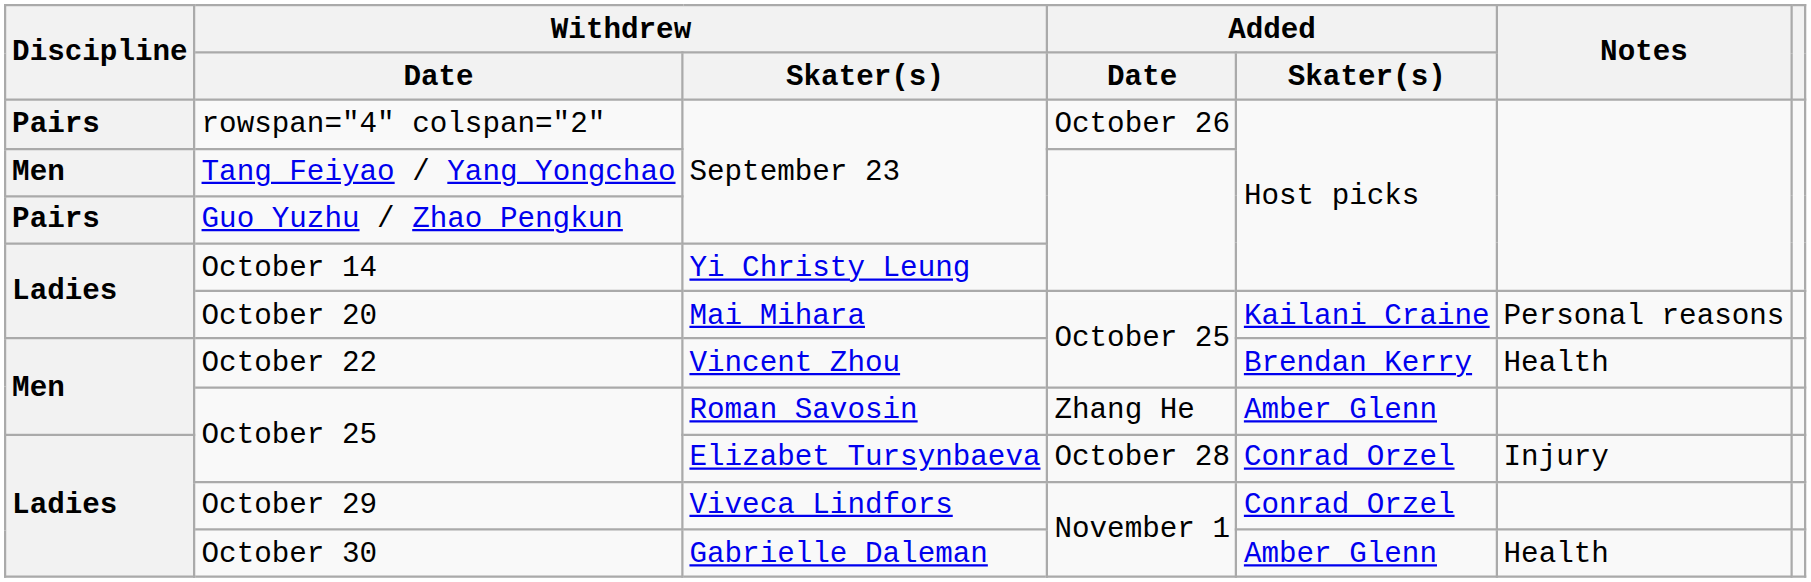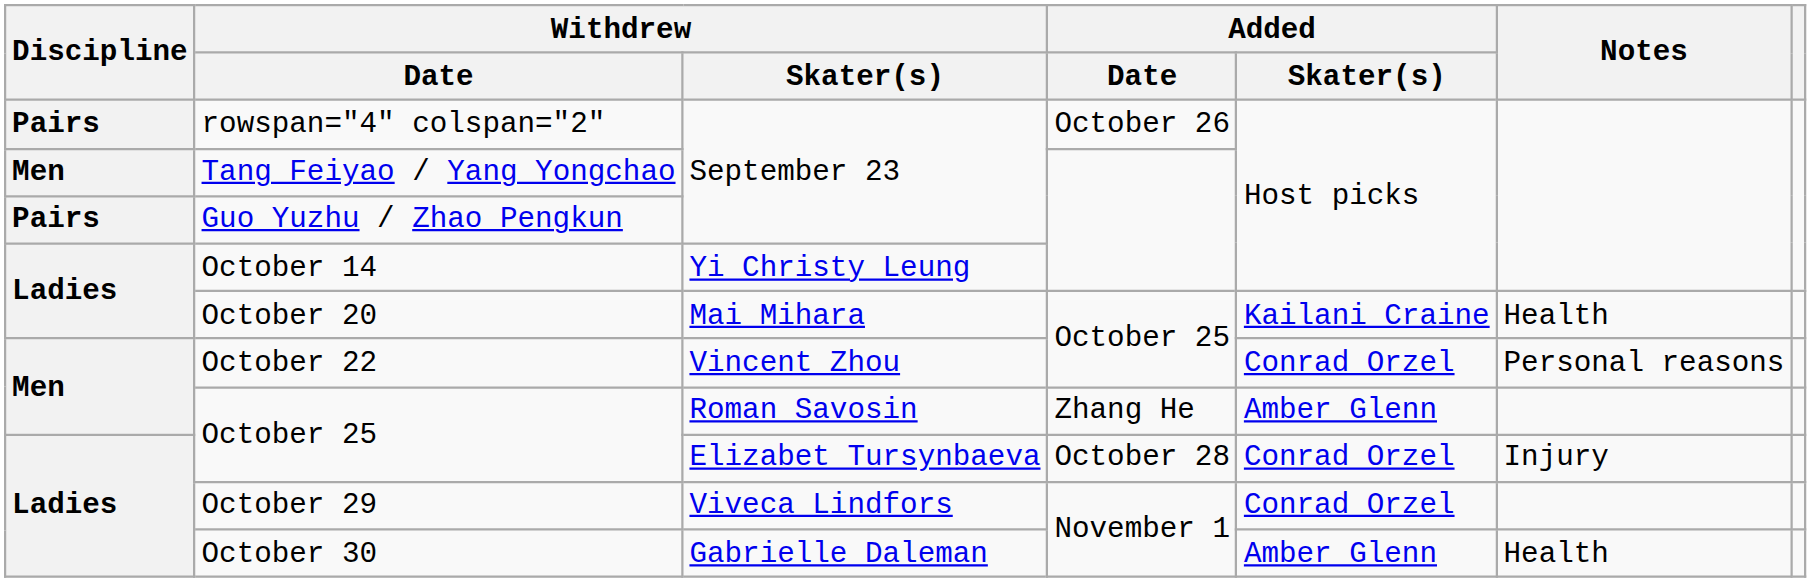(1644, 315) Personal reasons -> (1556, 315) Health
(1358, 363) Brendan Kerry -> (1349, 363) Conrad Orzel
(1556, 363) Health -> (1644, 363) Personal reasons
